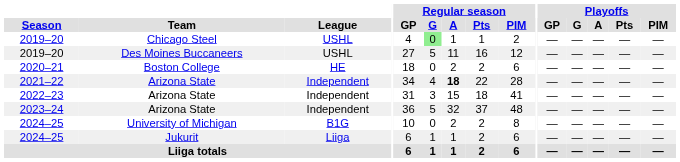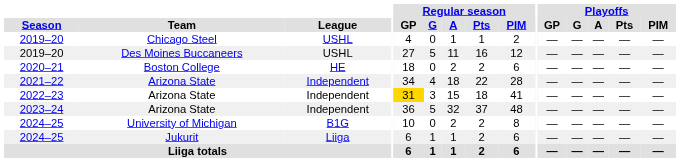(433, 39) lightgreen background -> (433, 39) no background
(453, 81) bold -> (453, 81) normal
(408, 95) no background -> (408, 95) gold background
